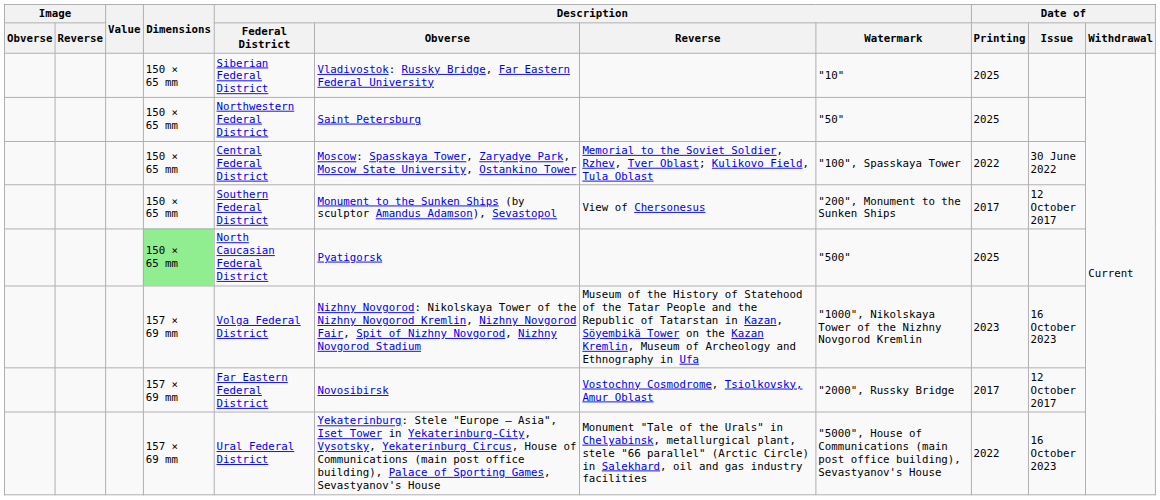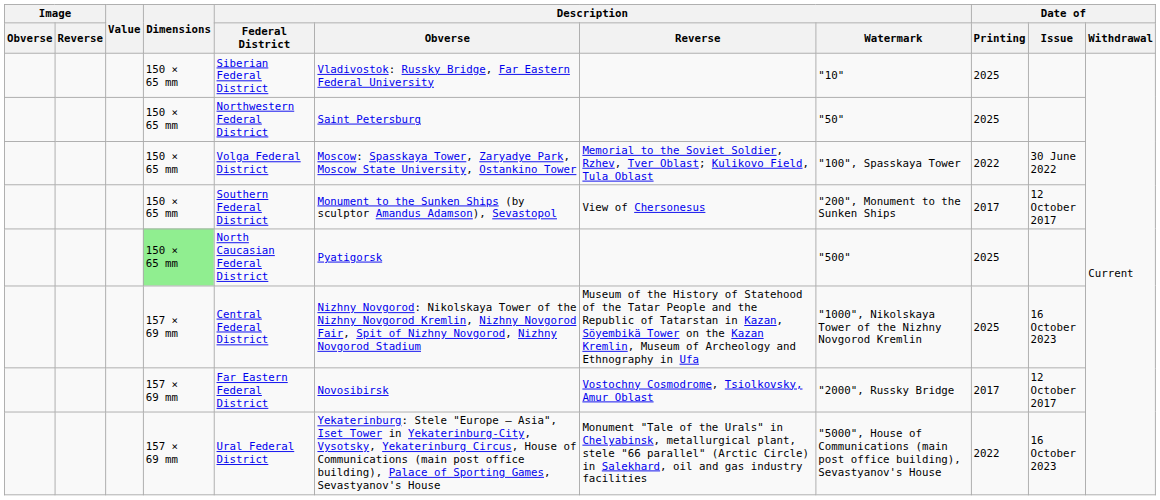(242, 163) Central Federal District -> (259, 163) Volga Federal District
(259, 327) Volga Federal District -> (242, 327) Central Federal District
(987, 327) 2023 -> (987, 327) 2025
